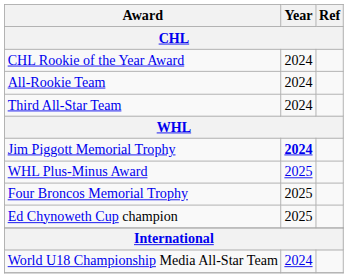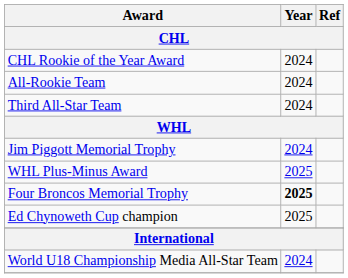(298, 149) bold -> (298, 149) normal
(298, 194) normal -> (298, 194) bold
